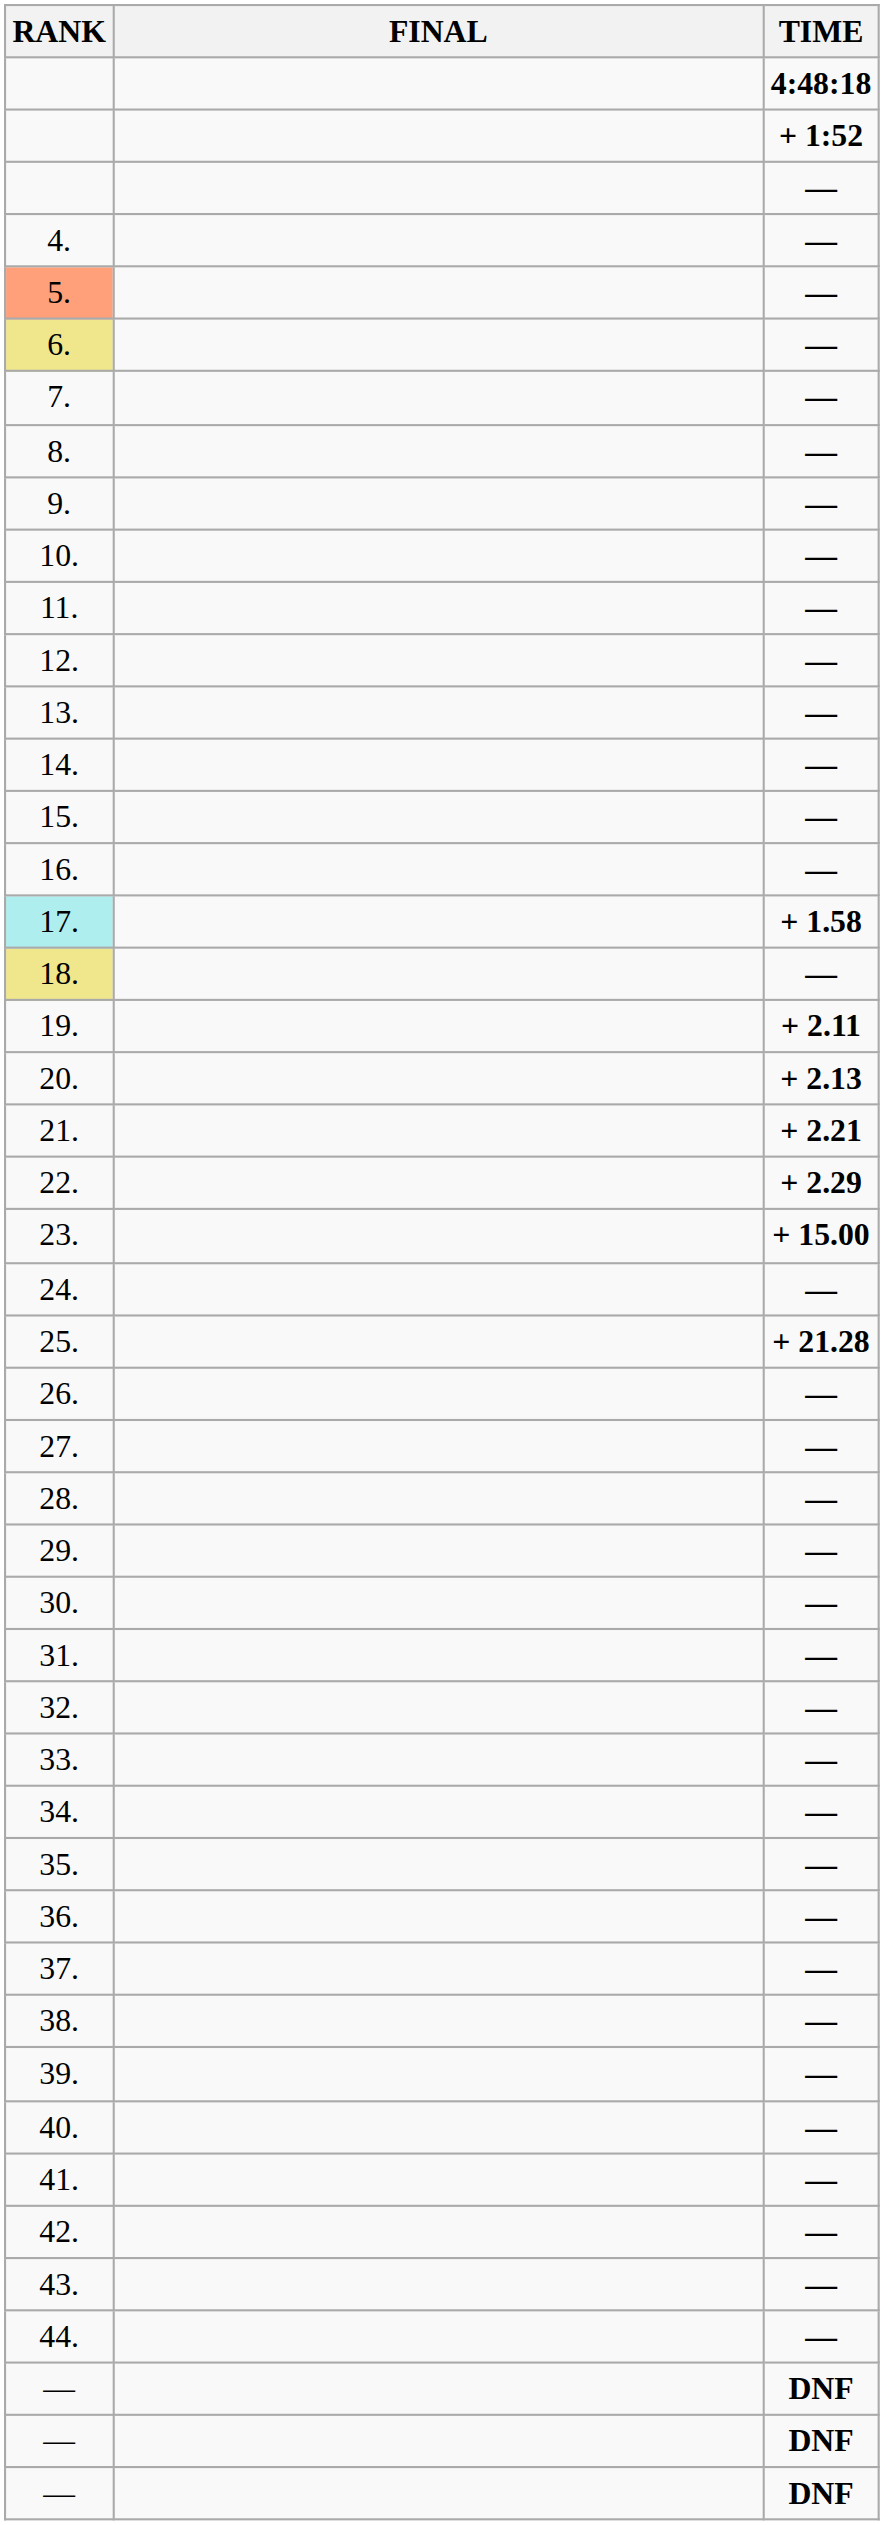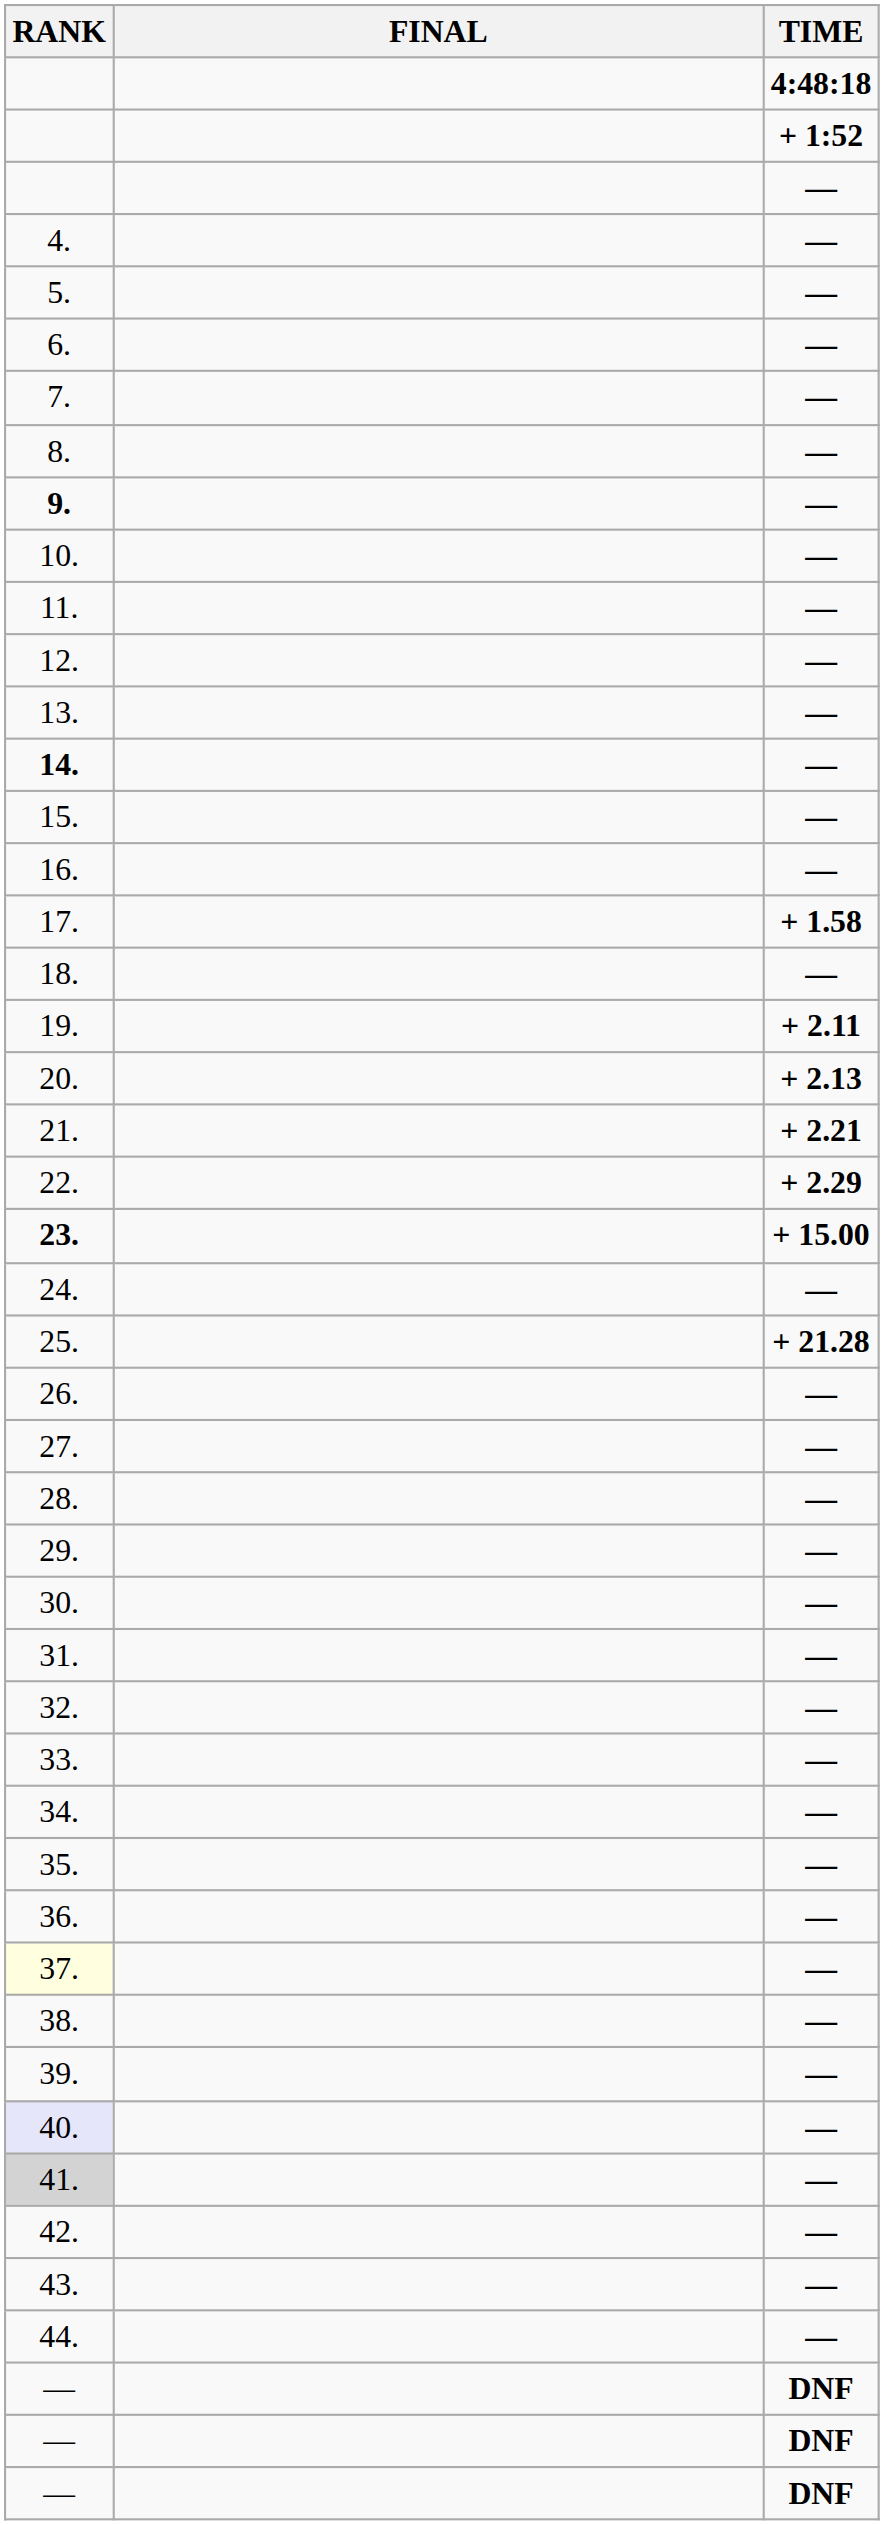(59, 292) lightsalmon background -> (59, 292) no background
(59, 345) khaki background -> (59, 345) no background
(59, 502) normal -> (59, 502) bold
(59, 764) normal -> (59, 764) bold
(59, 921) paleturquoise background -> (59, 921) no background
(59, 973) khaki background -> (59, 973) no background
(59, 1235) normal -> (59, 1235) bold
(59, 1968) no background -> (59, 1968) lightyellow background
(59, 2126) no background -> (59, 2126) lavender background
(59, 2178) no background -> (59, 2178) lightgrey background
